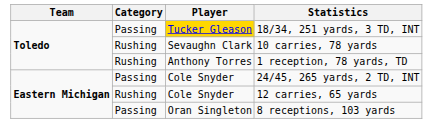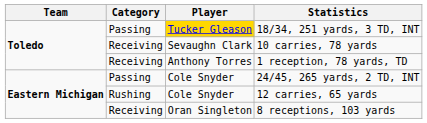(136, 45) Rushing -> (136, 45) Receiving
(136, 61) Rushing -> (136, 61) Receiving
(136, 110) Passing -> (136, 110) Receiving
